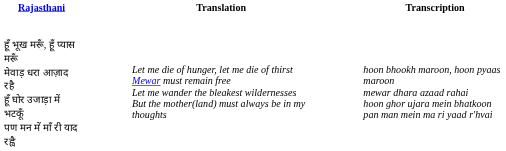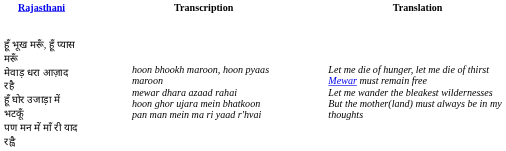columns swapped: (435, 7) <-> (221, 7)
